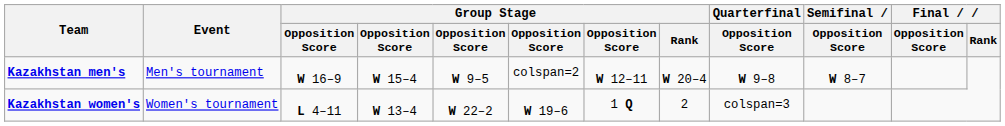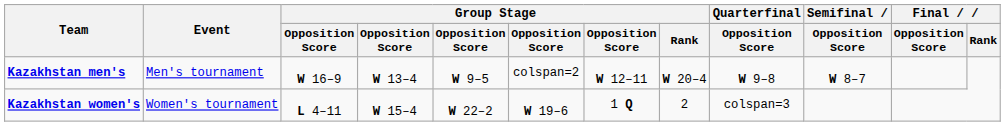(395, 79) W 15–4 -> (395, 79) W 13–4
(395, 112) W 13–4 -> (395, 112) W 15–4
